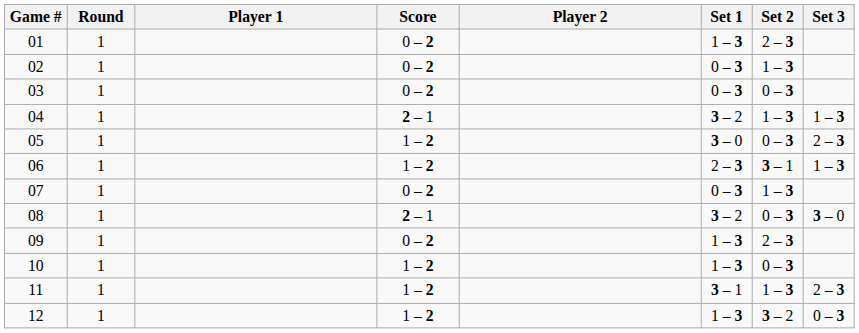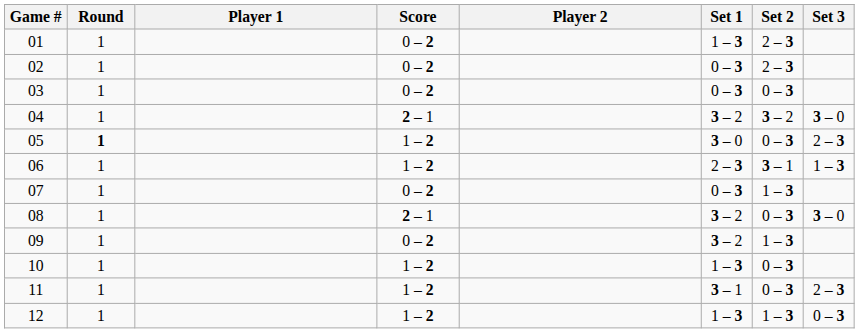(778, 66) 1 – 3 -> (778, 66) 2 – 3
(778, 116) 1 – 3 -> (778, 116) 3 – 2
(829, 116) 1 – 3 -> (829, 116) 3 – 0
(101, 141) normal -> (101, 141) bold
(727, 240) 1 – 3 -> (727, 240) 3 – 2
(778, 240) 2 – 3 -> (778, 240) 1 – 3
(778, 290) 1 – 3 -> (778, 290) 0 – 3
(778, 315) 3 – 2 -> (778, 315) 1 – 3
